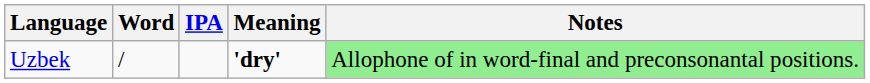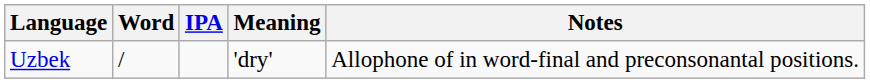(257, 59) bold -> (253, 59) normal
(595, 59) lightgreen background -> (595, 59) no background
